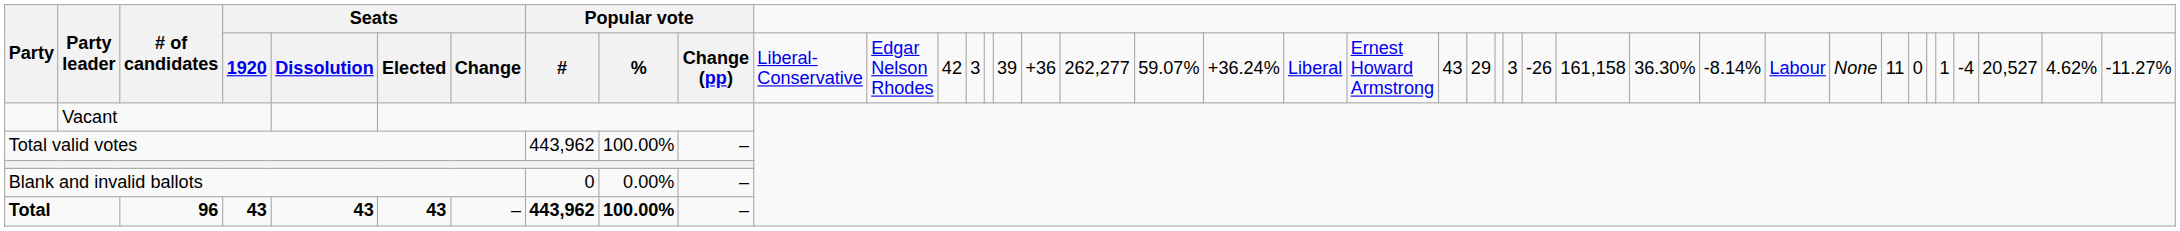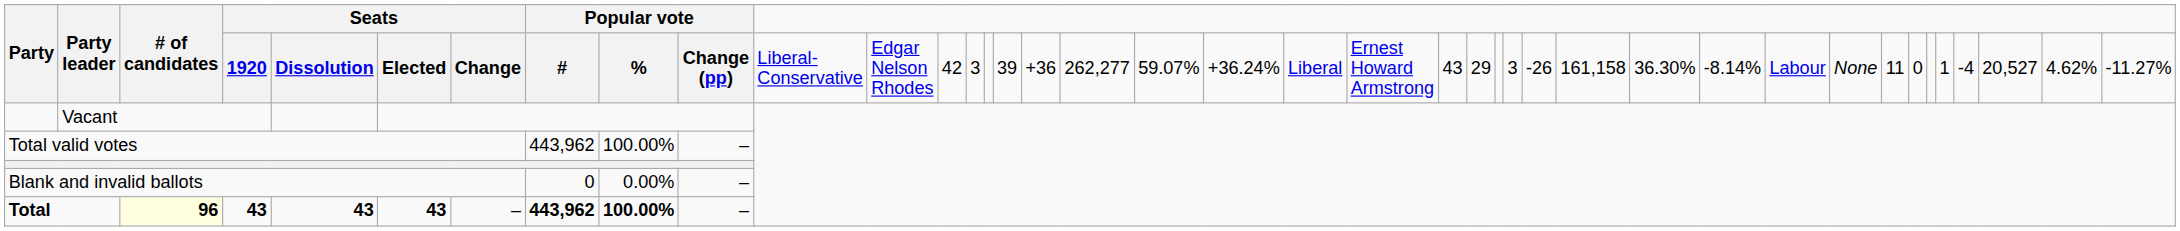(208, 211) no background -> (208, 211) lightyellow background
